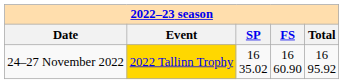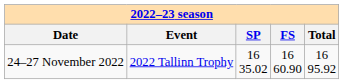(181, 61) gold background -> (181, 61) no background
